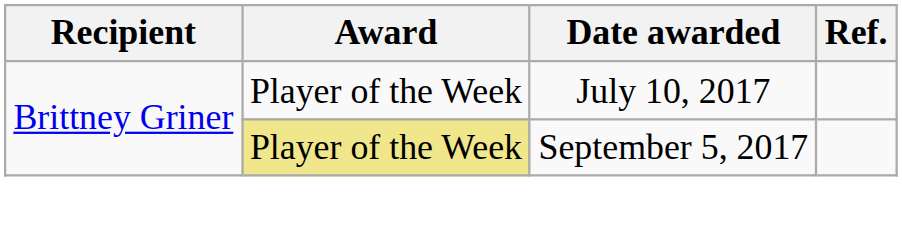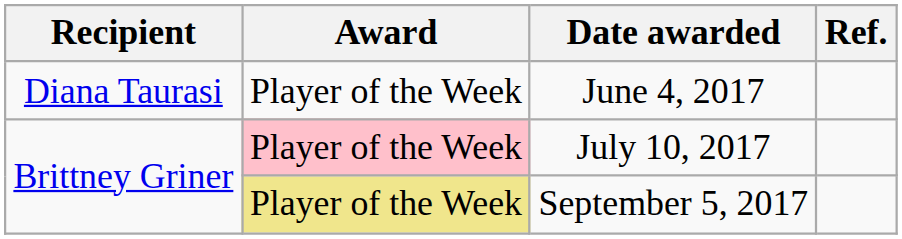+ row: (673, 89)
(386, 89) no background -> (386, 146) pink background
